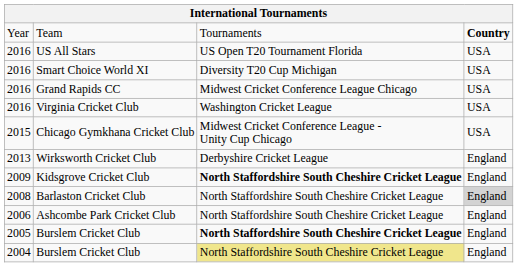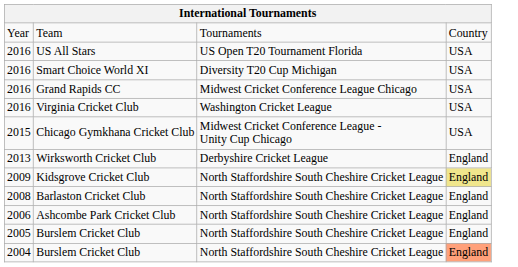(488, 32) bold -> (468, 32) normal
(331, 177) bold -> (322, 177) normal
(487, 177) no background -> (468, 177) khaki background
(487, 196) lightgrey background -> (468, 196) no background
(331, 233) bold -> (322, 233) normal
(322, 252) khaki background -> (322, 252) no background
(487, 252) no background -> (468, 252) lightsalmon background
